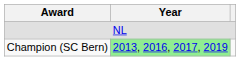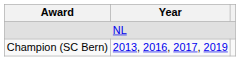(170, 47) lightgreen background -> (170, 47) no background
